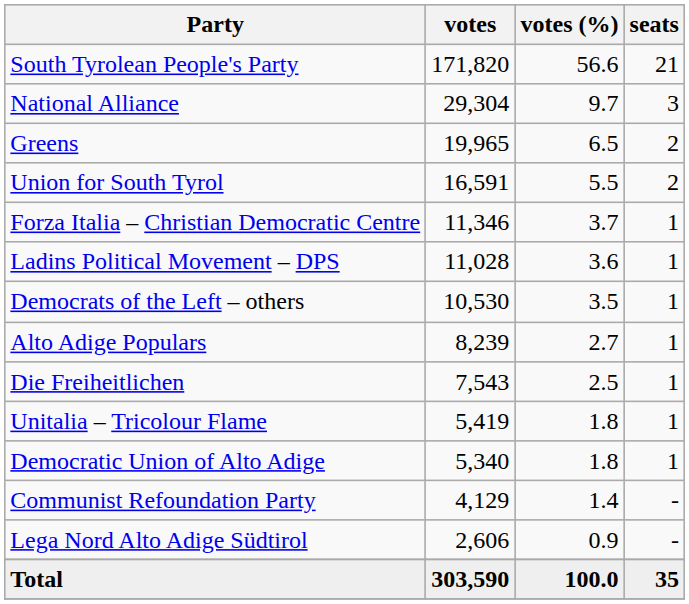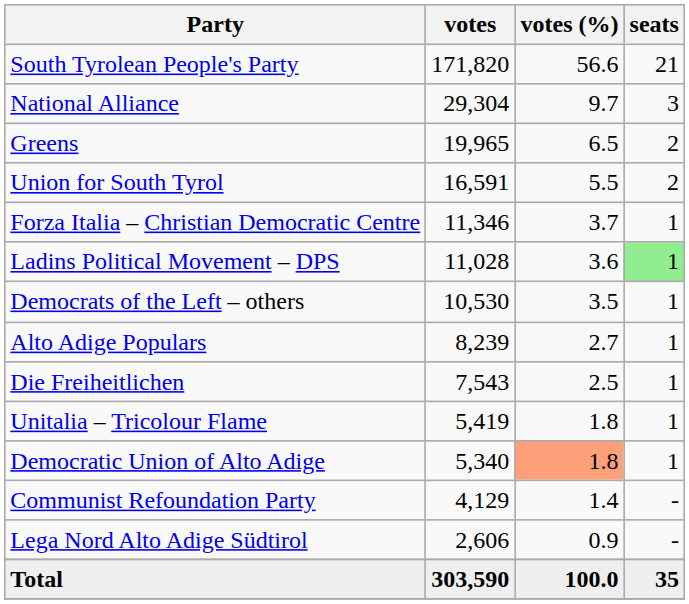(673, 262) no background -> (673, 262) lightgreen background
(603, 460) no background -> (603, 460) lightsalmon background
